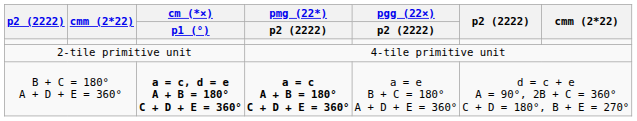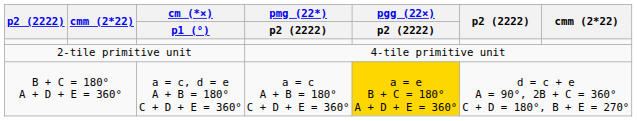(190, 95) bold -> (190, 95) normal
(298, 95) bold -> (298, 95) normal
(406, 95) no background -> (406, 95) gold background
